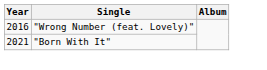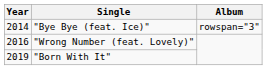+ row: (92, 27)
(18, 42) 2021 -> (18, 57) 2019
